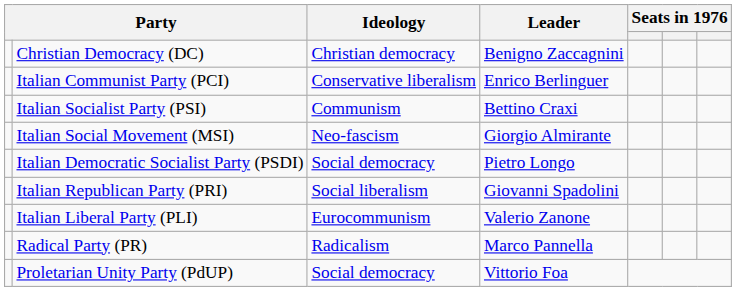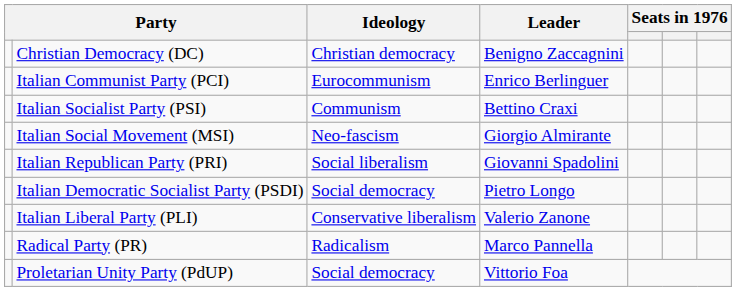(394, 80) Conservative liberalism -> (371, 80) Eurocommunism
rows swapped: (160, 163) <-> (122, 190)
(371, 218) Eurocommunism -> (394, 218) Conservative liberalism
